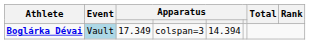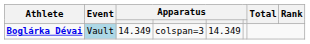(134, 31) 17.349 -> (134, 31) 14.349
(224, 31) 14.394 -> (224, 31) 14.349
